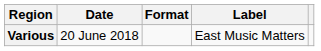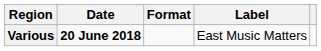(99, 35) normal -> (101, 35) bold
